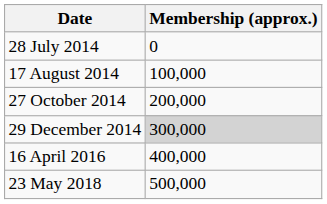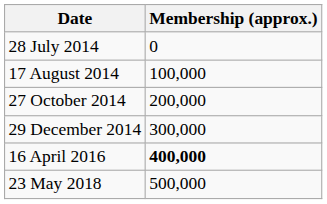(178, 128) lightgrey background -> (178, 128) no background
(178, 156) normal -> (178, 156) bold
